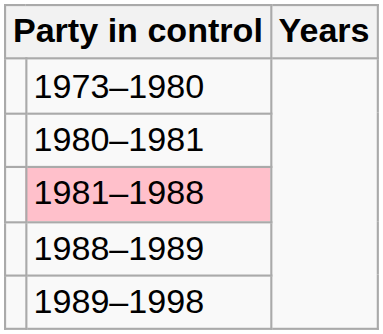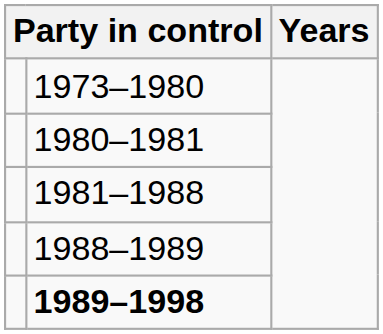(119, 193) pink background -> (119, 193) no background
(119, 301) normal -> (119, 301) bold
